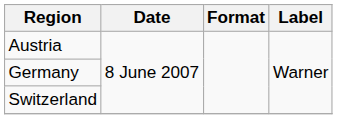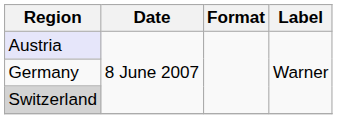(35, 45) no background -> (35, 45) lavender background
(53, 99) no background -> (53, 99) lightgrey background
